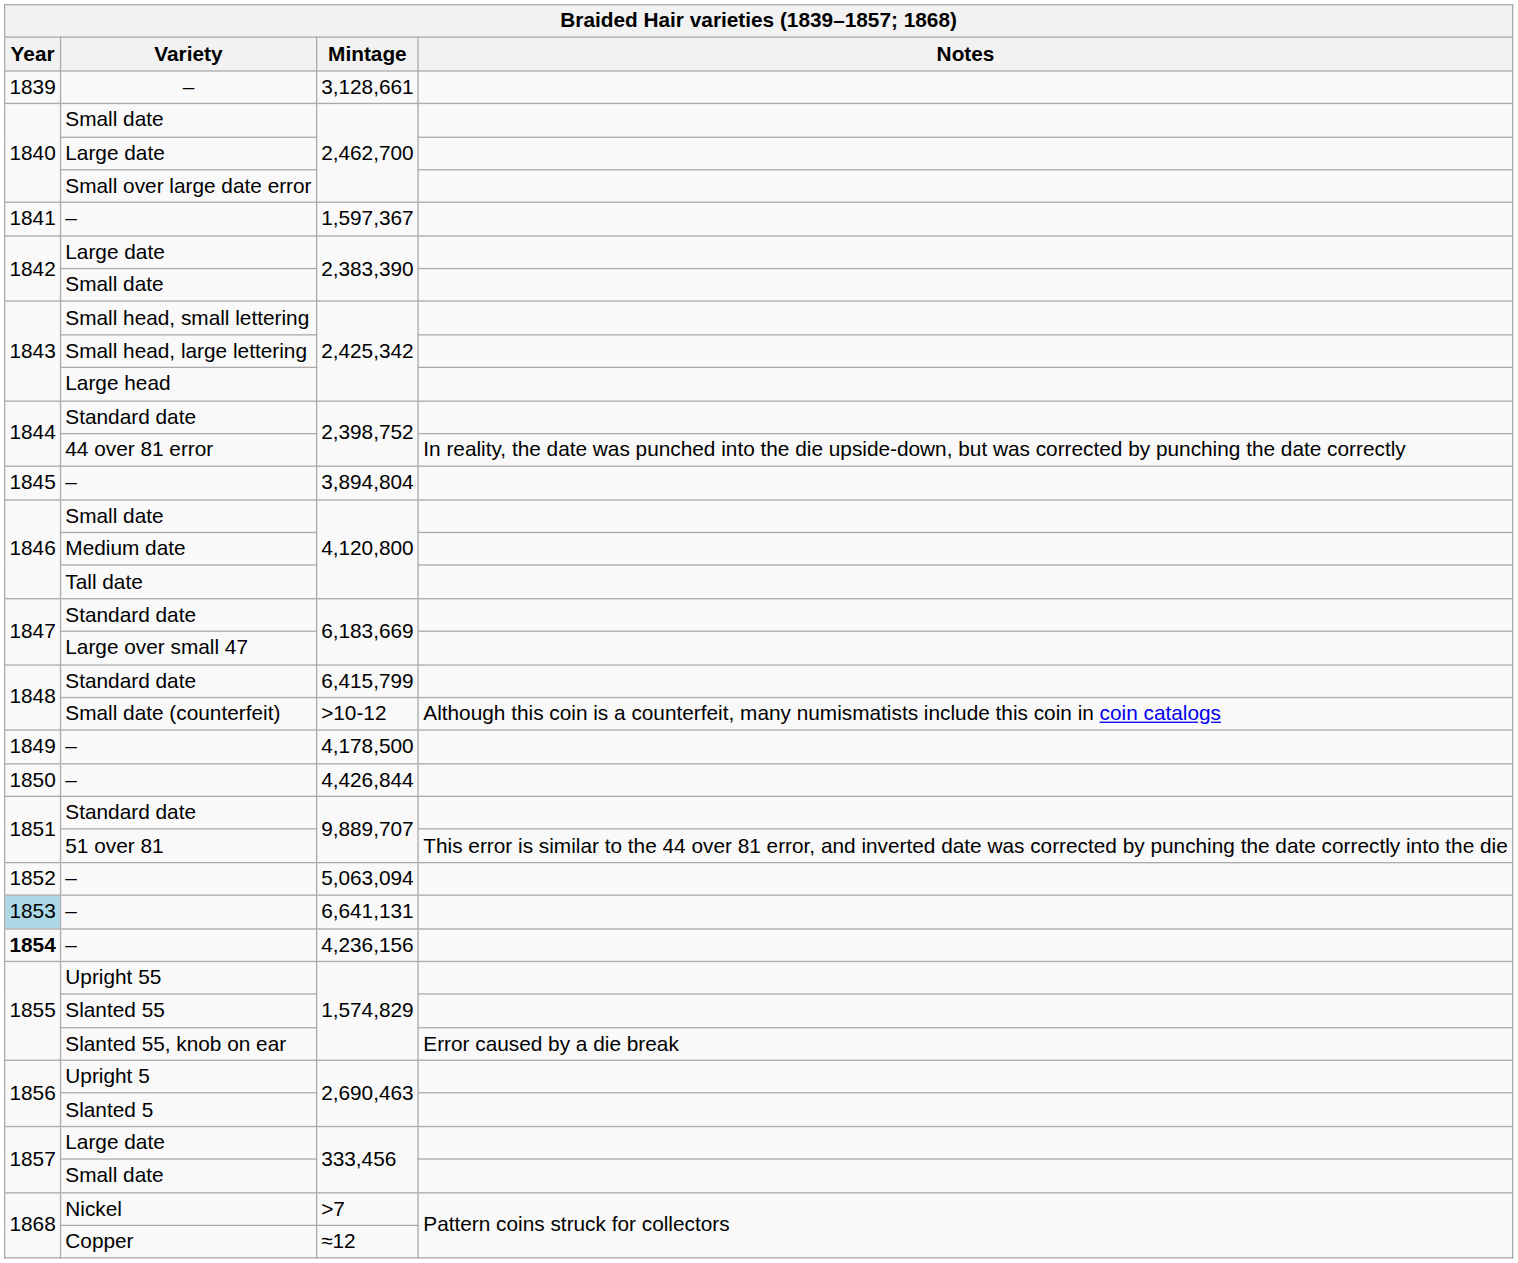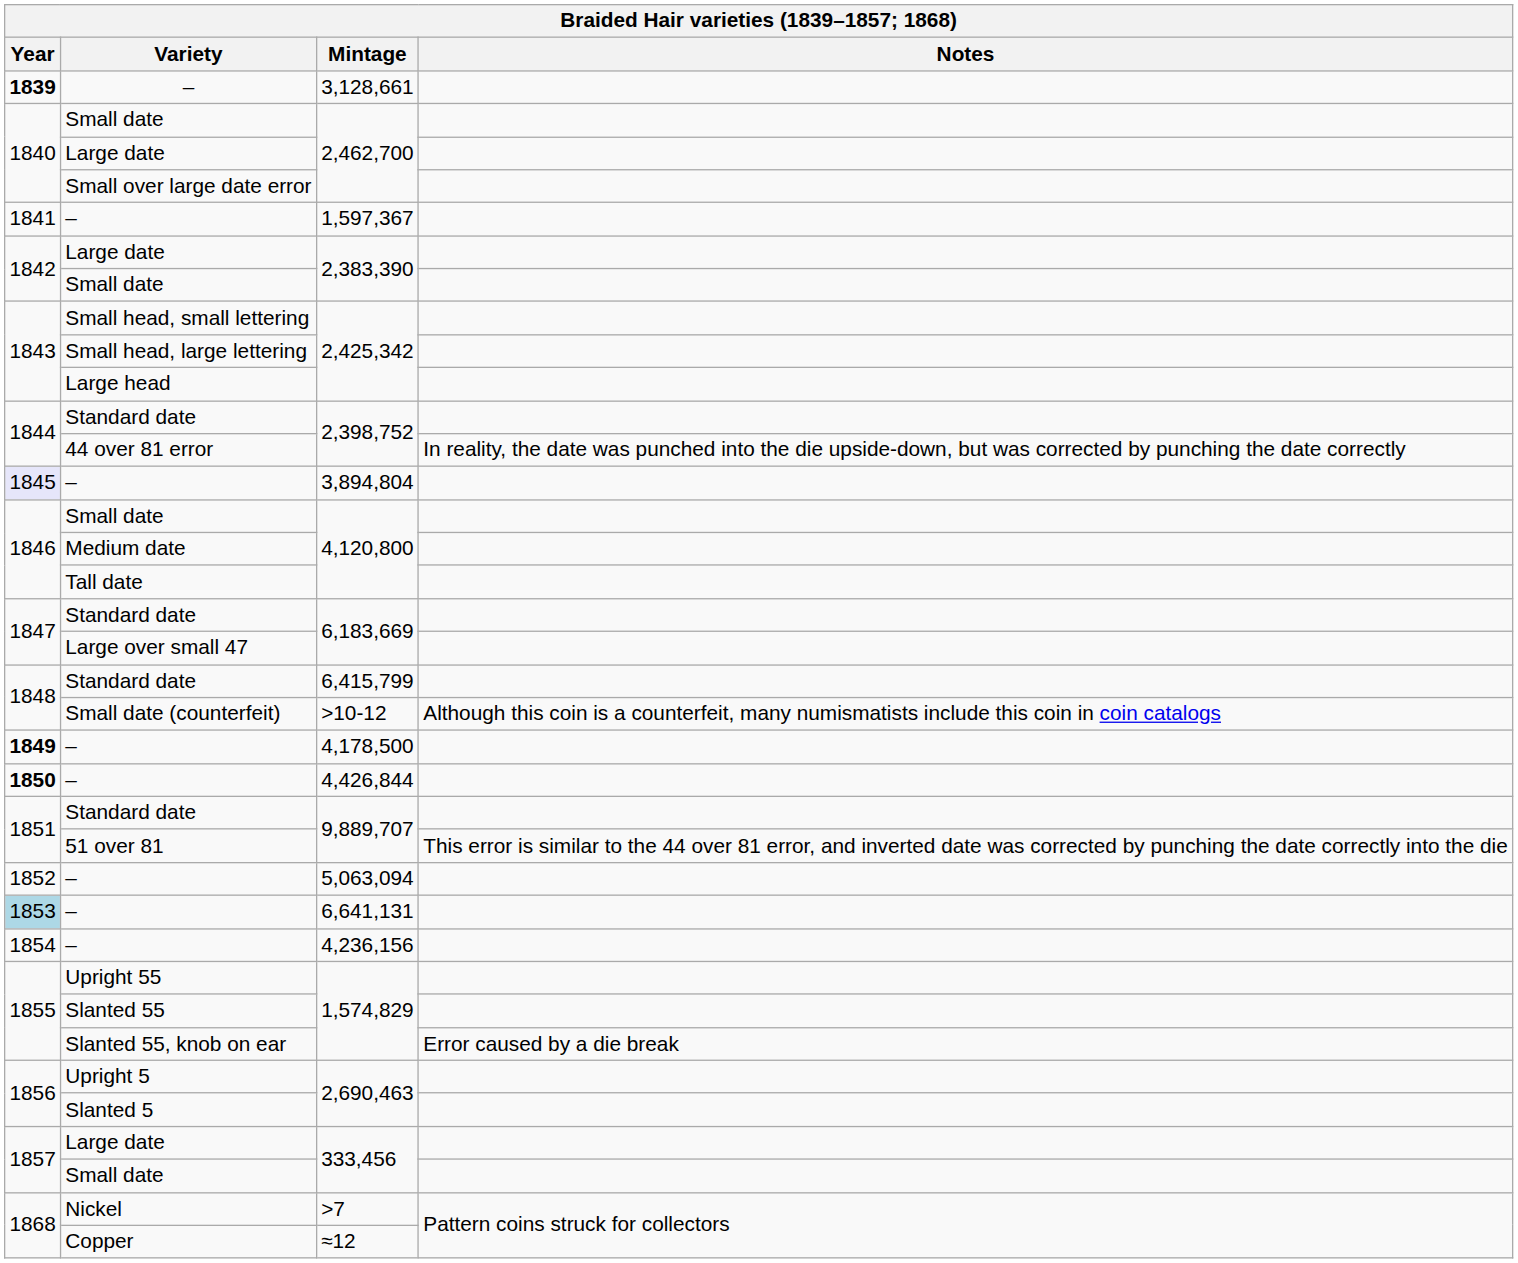(33, 86) normal -> (33, 86) bold
(33, 482) no background -> (33, 482) lavender background
(33, 746) normal -> (33, 746) bold
(33, 779) normal -> (33, 779) bold
(33, 944) bold -> (33, 944) normal
